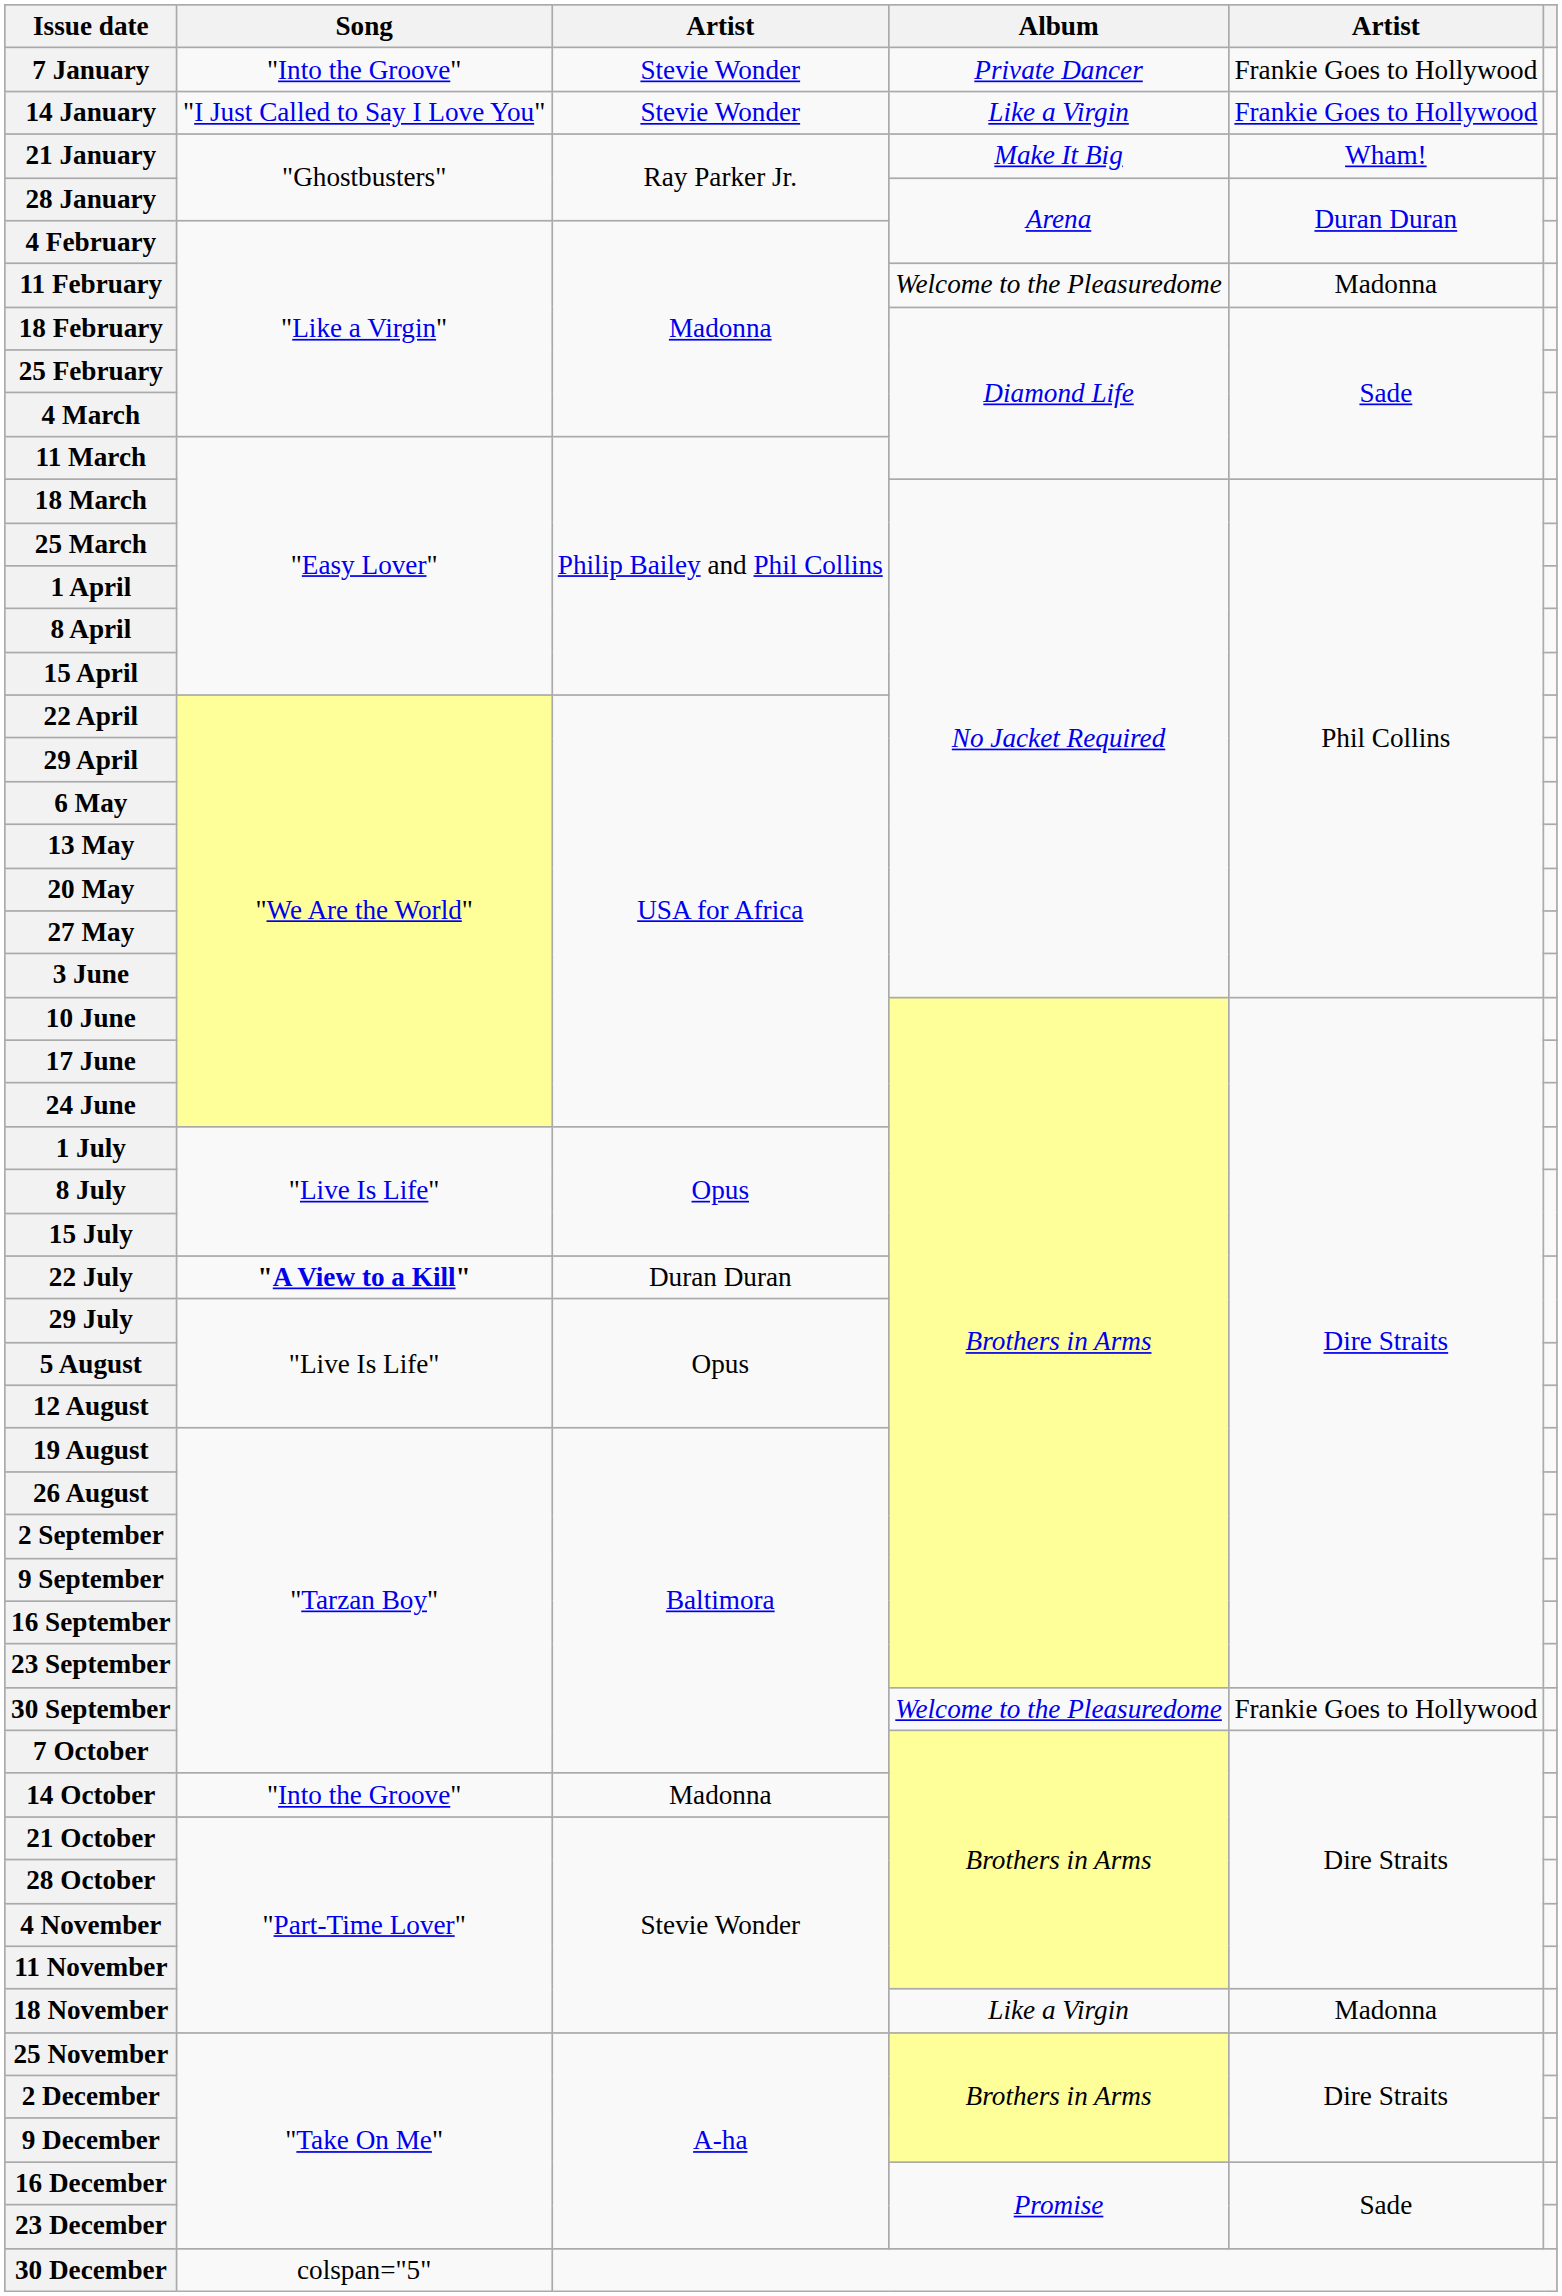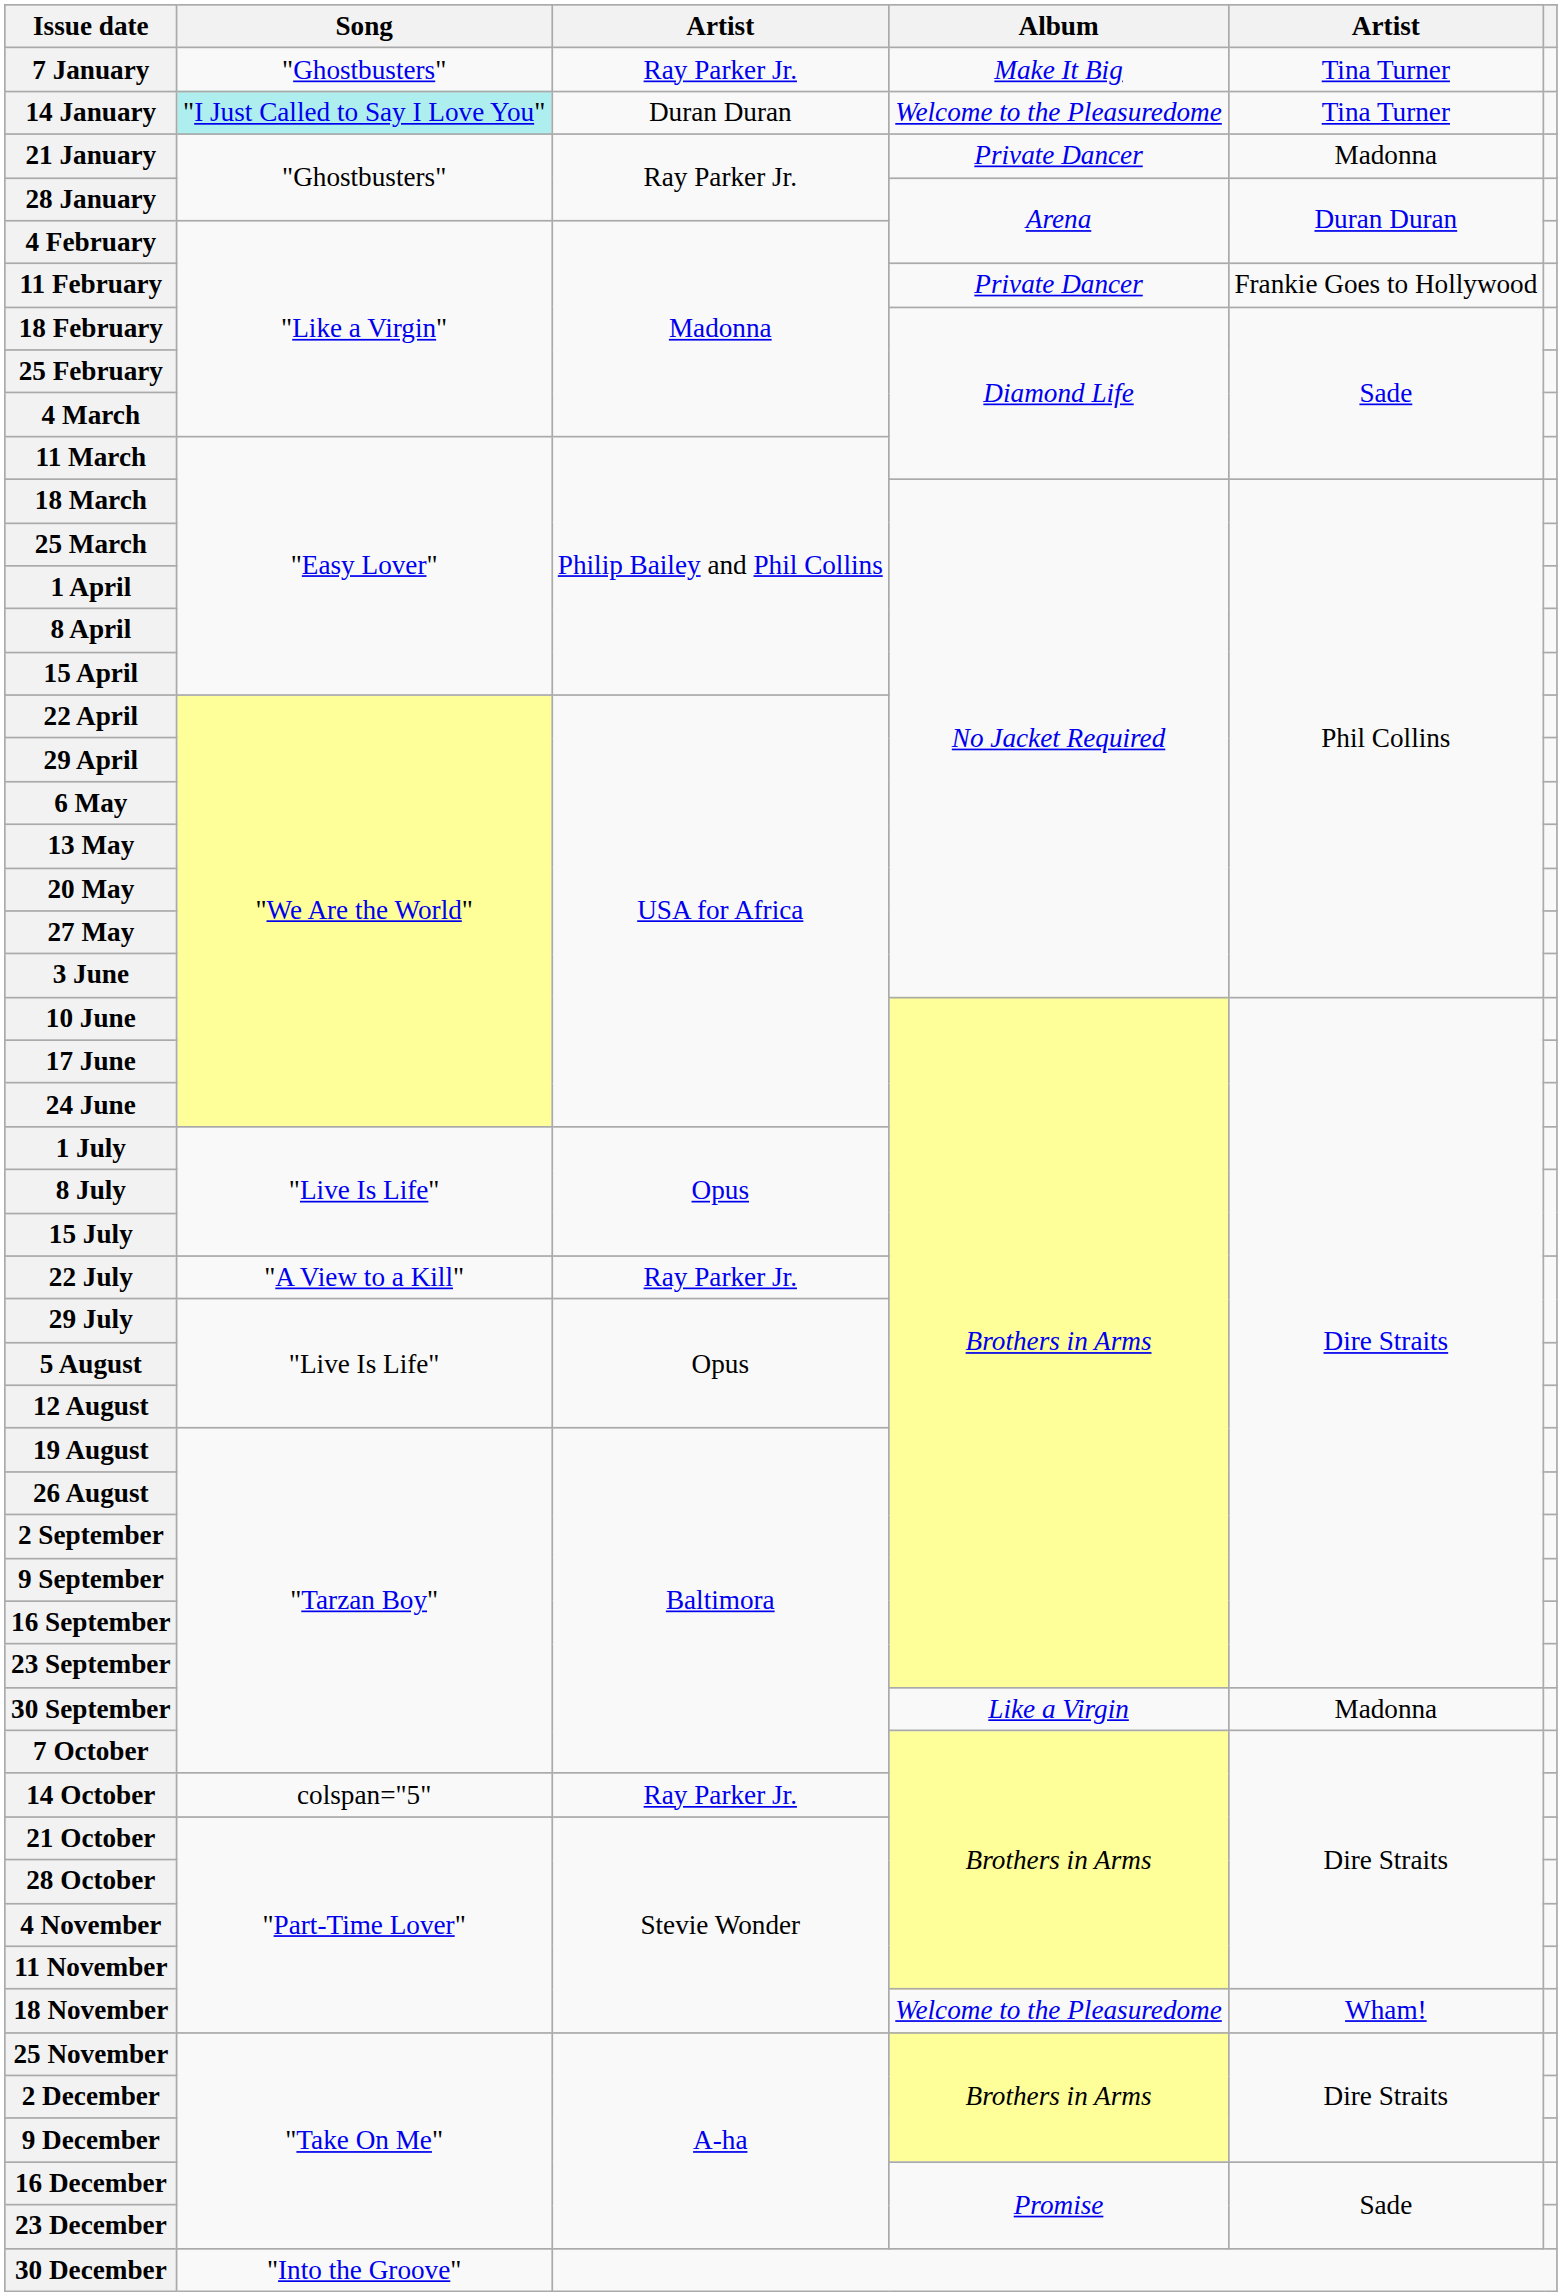(364, 69) "Into the Groove" -> (364, 69) "Ghostbusters"
(720, 69) Stevie Wonder -> (720, 69) Ray Parker Jr.
(1059, 69) Private Dancer -> (1059, 69) Make It Big
(1386, 69) Frankie Goes to Hollywood -> (1386, 69) Tina Turner
(364, 112) no background -> (364, 112) paleturquoise background
(720, 112) Stevie Wonder -> (720, 112) Duran Duran
(1059, 112) Like a Virgin -> (1059, 112) Welcome to the Pleasuredome
(1386, 112) Frankie Goes to Hollywood -> (1386, 112) Tina Turner
(1059, 155) Make It Big -> (1059, 155) Private Dancer
(1386, 155) Wham! -> (1386, 155) Madonna
(1059, 284) Welcome to the Pleasuredome -> (1059, 284) Private Dancer
(1386, 284) Madonna -> (1386, 284) Frankie Goes to Hollywood
(364, 1277) bold -> (364, 1277) normal
(720, 1277) Duran Duran -> (720, 1277) Ray Parker Jr.
(1059, 1708) Welcome to the Pleasuredome -> (1059, 1708) Like a Virgin
(1386, 1708) Frankie Goes to Hollywood -> (1386, 1708) Madonna
(364, 1794) "Into the Groove" -> (364, 1794) colspan="5"
(720, 1794) Madonna -> (720, 1794) Ray Parker Jr.
(1059, 2010) Like a Virgin -> (1059, 2010) Welcome to the Pleasuredome
(1386, 2010) Madonna -> (1386, 2010) Wham!
(364, 2269) colspan="5" -> (364, 2269) "Into the Groove"
